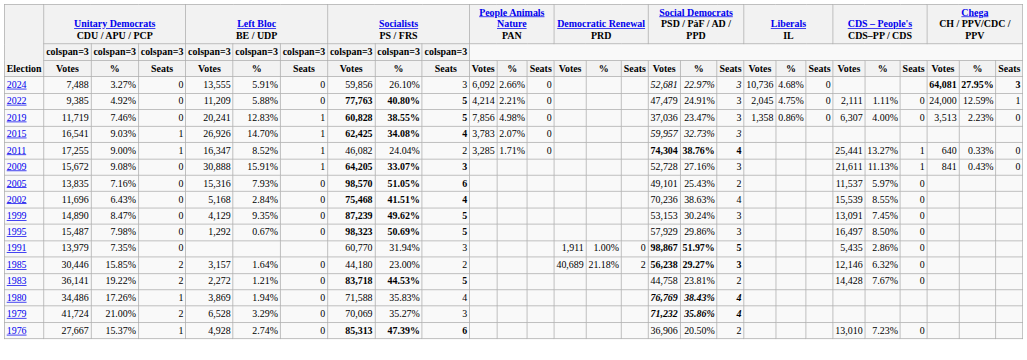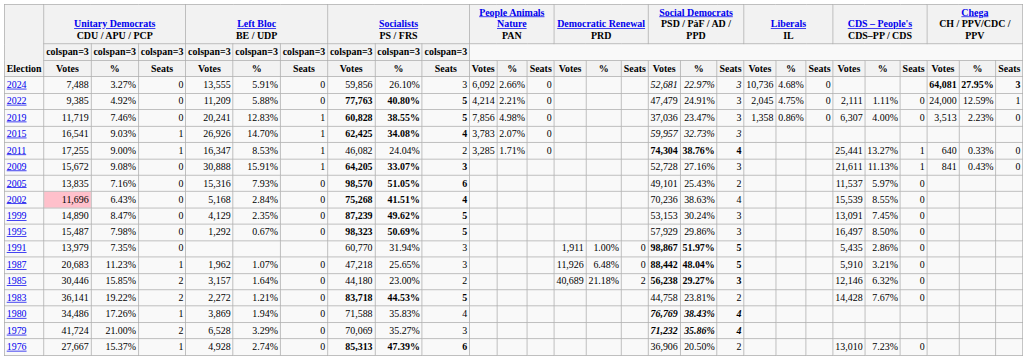(265, 150) 8.52% -> (265, 150) 8.53%
(75, 199) no background -> (75, 199) pink background
(359, 199) 75,468 -> (359, 199) 75,268
(265, 215) 9.35% -> (265, 215) 2.35%
+ row: (17, 264)
